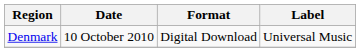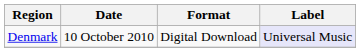(308, 36) no background -> (308, 36) lavender background
